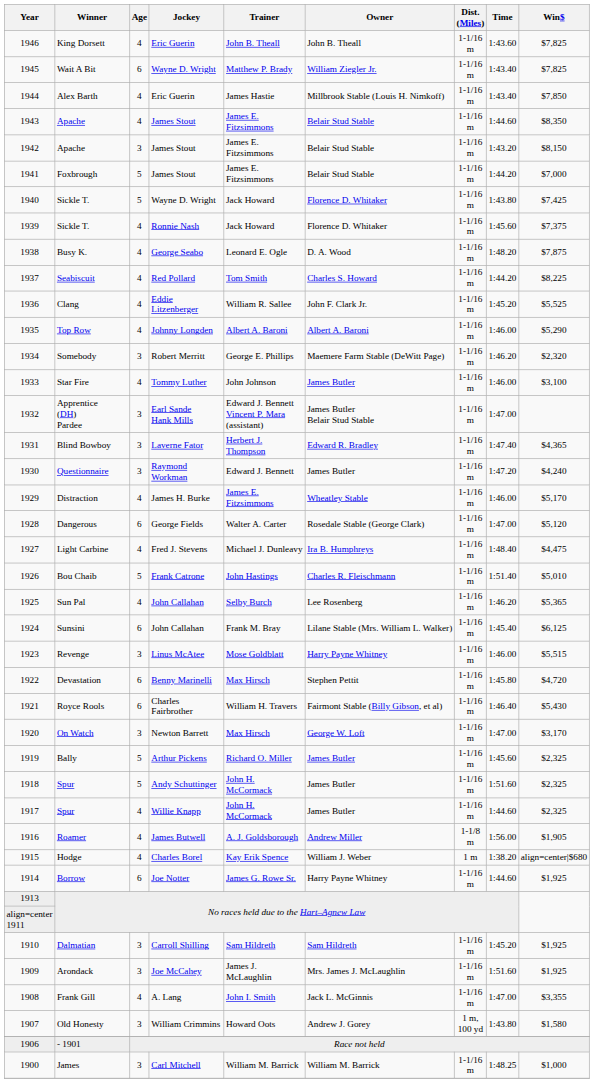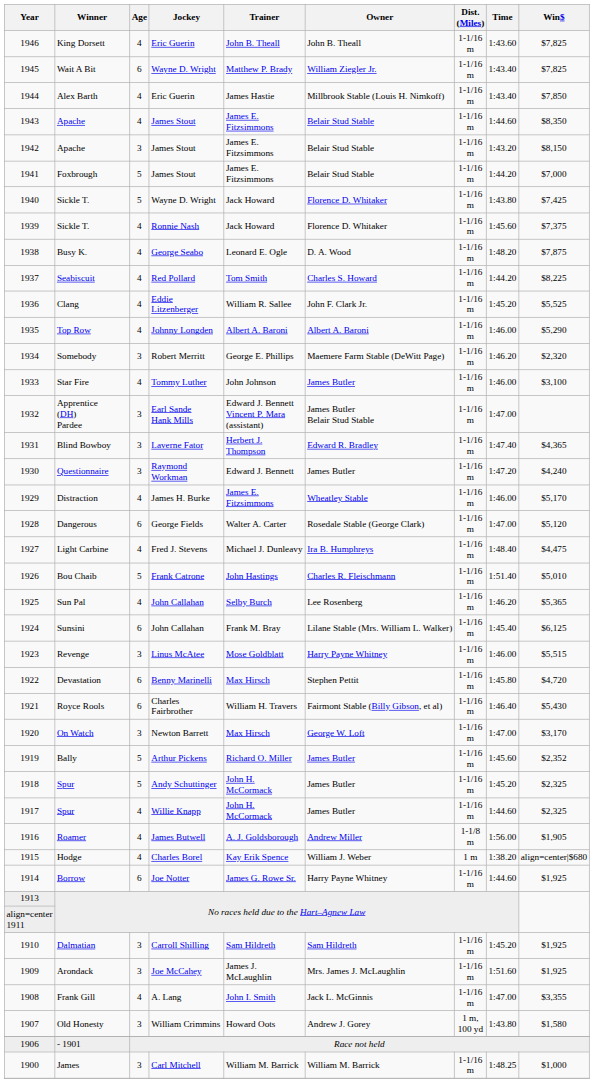(554, 759) $2,325 -> (554, 759) $2,352
(502, 785) 1:51.60 -> (502, 785) 1:45.20
